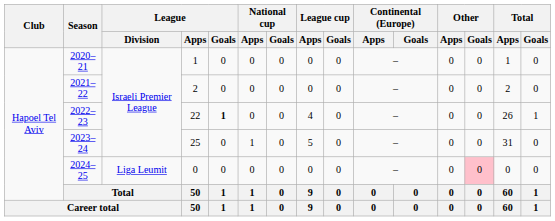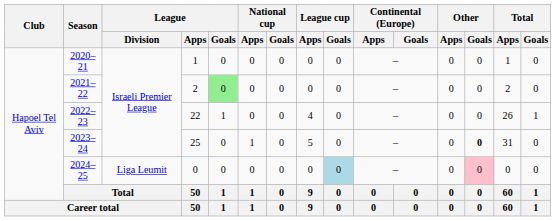(223, 88) no background -> (223, 88) lightgreen background
(223, 116) bold -> (223, 116) normal
(479, 143) normal -> (479, 143) bold
(338, 170) no background -> (338, 170) lightblue background
